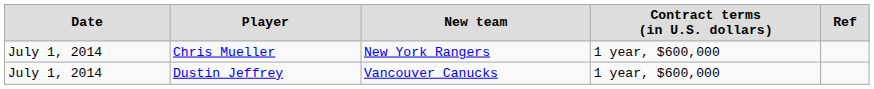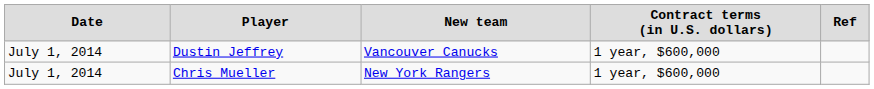rows swapped: (224, 52) <-> (228, 73)
